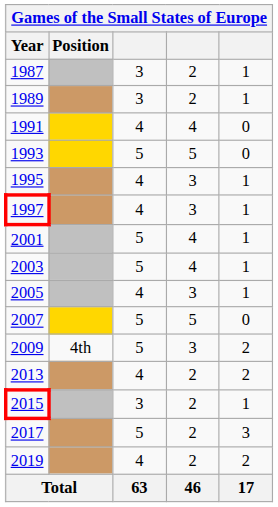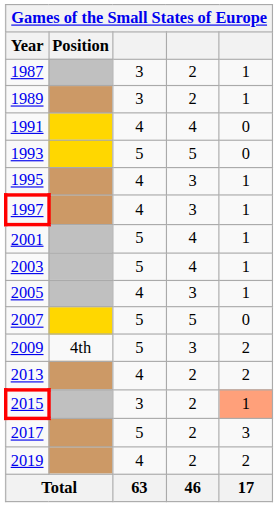(246, 404) no background -> (246, 404) lightsalmon background
